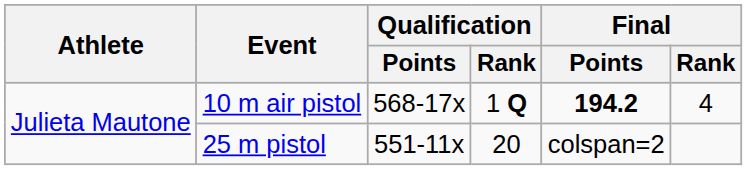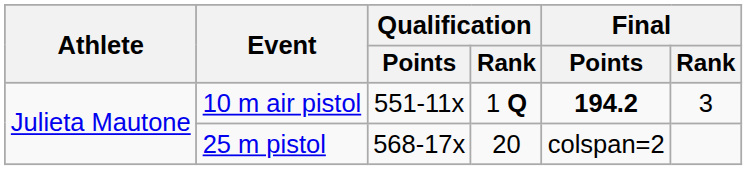(419, 104) 568-17x -> (419, 104) 551-11x
(706, 104) 4 -> (706, 104) 3
(419, 144) 551-11x -> (419, 144) 568-17x
